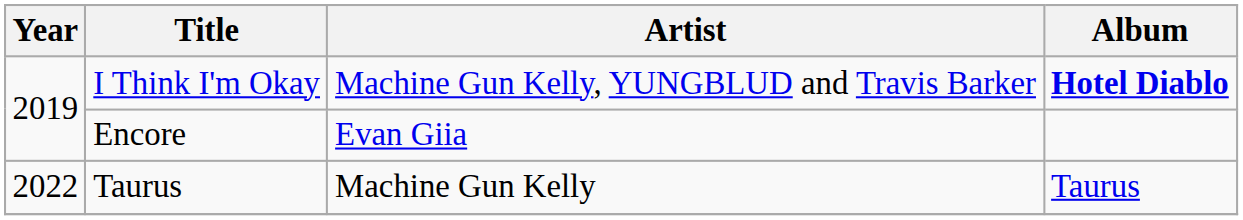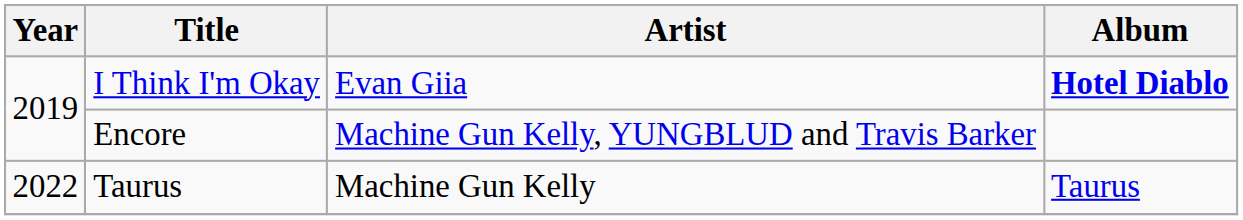(686, 82) Machine Gun Kelly, YUNGBLUD and Travis Barker -> (401, 82) Evan Giia
(401, 134) Evan Giia -> (686, 134) Machine Gun Kelly, YUNGBLUD and Travis Barker
